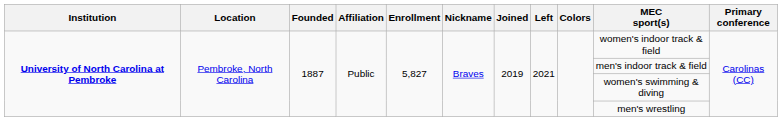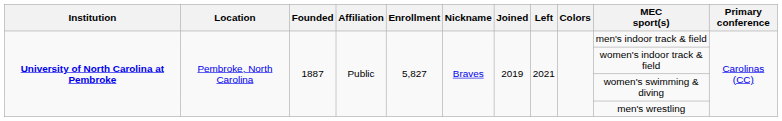(651, 44) women's indoor track & field -> (651, 39) men's indoor track & field
(651, 66) men's indoor track & field -> (651, 60) women's indoor track & field
